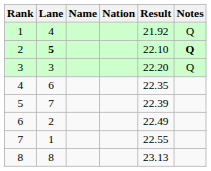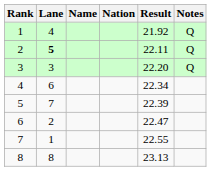(156, 49) 22.10 -> (156, 49) 22.11
(190, 49) bold -> (190, 49) normal
(156, 85) 22.35 -> (156, 85) 22.34
(156, 121) 22.49 -> (156, 121) 22.47
